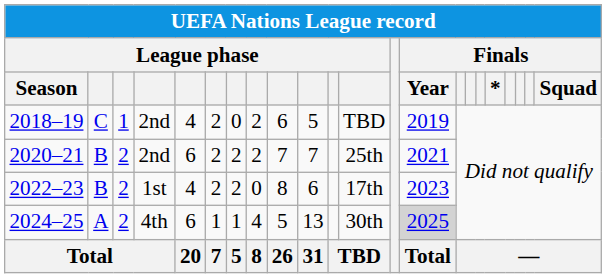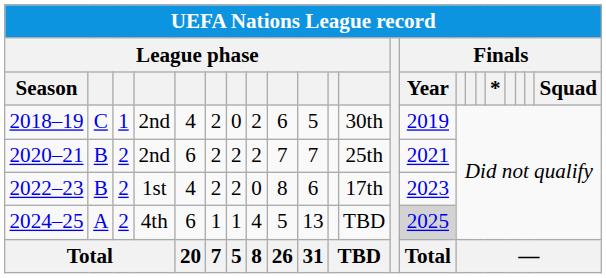(364, 121) TBD -> (364, 121) 30th
(364, 222) 30th -> (364, 222) TBD
